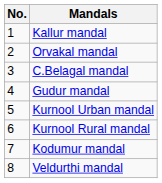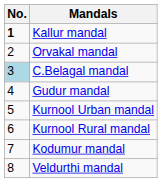(11, 33) normal -> (11, 33) bold
(11, 71) no background -> (11, 71) lightblue background
